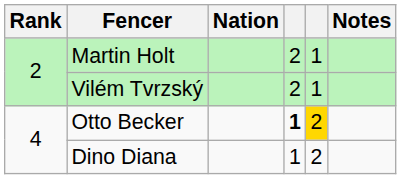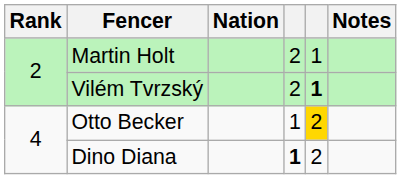(316, 88) normal -> (316, 88) bold
(295, 122) bold -> (295, 122) normal
(295, 156) normal -> (295, 156) bold
